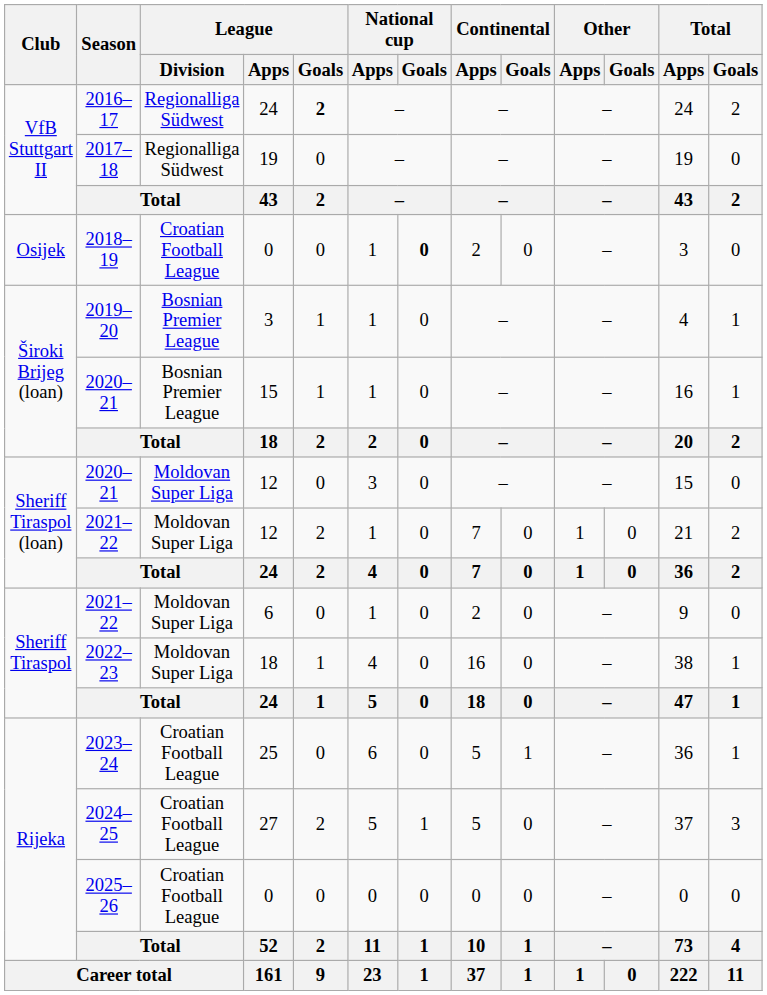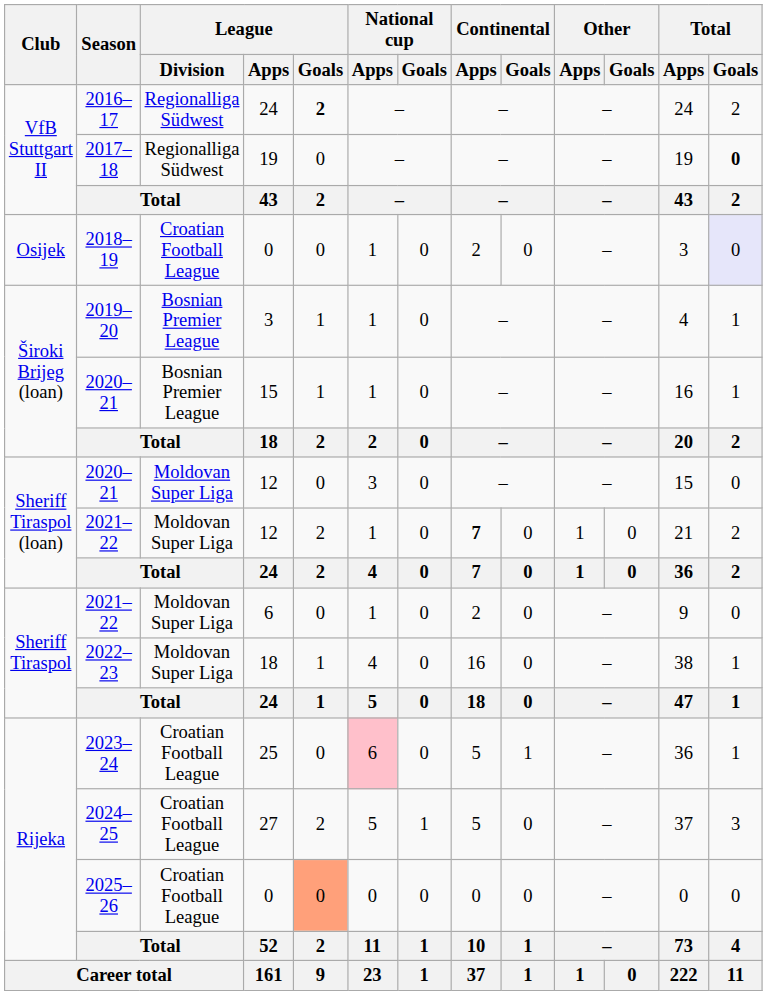(736, 159) normal -> (736, 159) bold
(424, 249) bold -> (424, 249) normal
(736, 249) no background -> (736, 249) lavender background
(476, 532) normal -> (476, 532) bold
(372, 753) no background -> (372, 753) pink background
(320, 895) no background -> (320, 895) lightsalmon background
